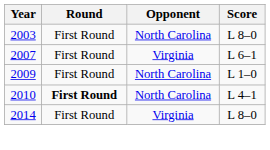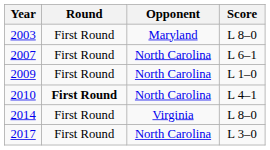(173, 34) North Carolina -> (173, 34) Maryland
(173, 54) Virginia -> (173, 54) North Carolina
+ row: (23, 134)
